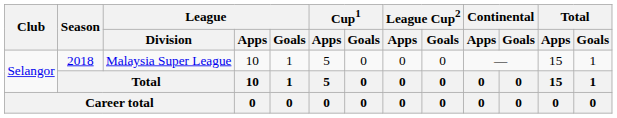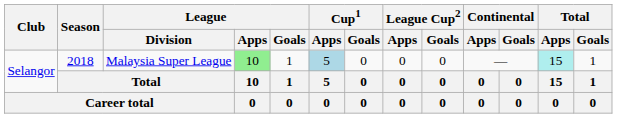(252, 60) no background -> (252, 60) lightgreen background
(327, 60) no background -> (327, 60) lightblue background
(556, 60) no background -> (556, 60) paleturquoise background
